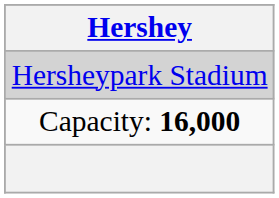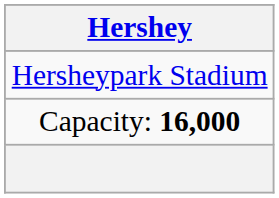(140, 74) lightgrey background -> (140, 74) no background
